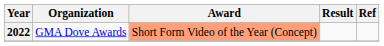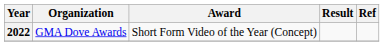(224, 31) lightsalmon background -> (224, 31) no background
